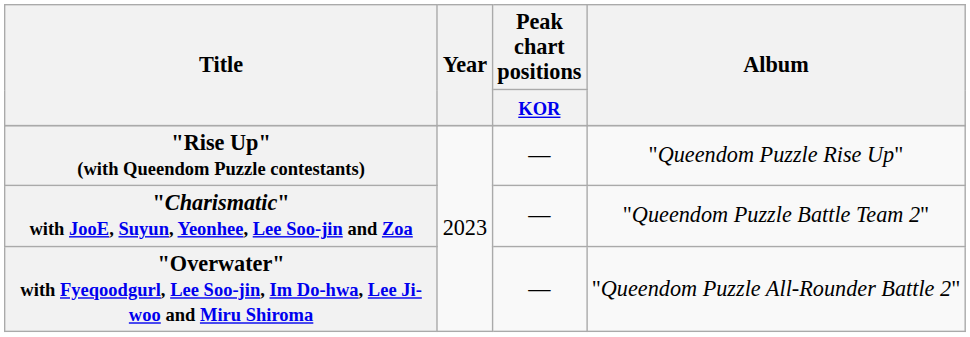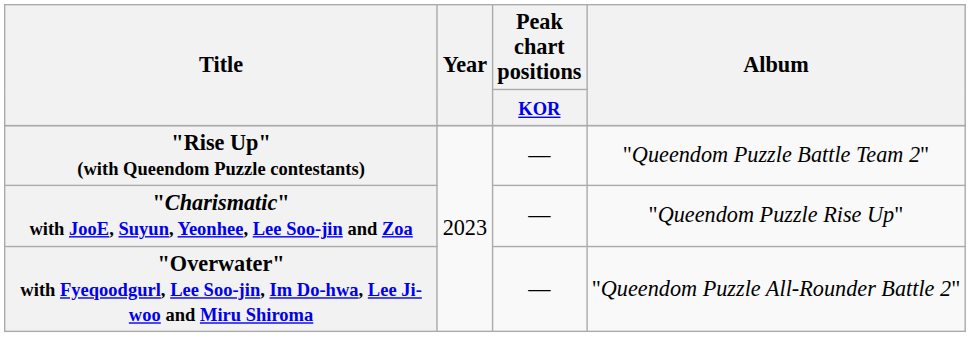(776, 155) "Queendom Puzzle Rise Up" -> (776, 155) "Queendom Puzzle Battle Team 2"
(776, 215) "Queendom Puzzle Battle Team 2" -> (776, 215) "Queendom Puzzle Rise Up"
